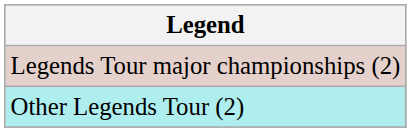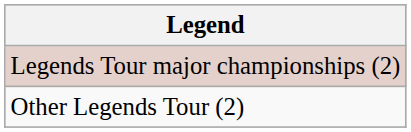(127, 106) paleturquoise background -> (127, 106) no background
